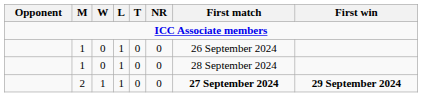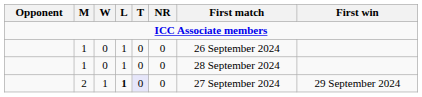(121, 83) normal -> (124, 83) bold
(137, 83) no background -> (140, 83) lavender background
(234, 83) bold -> (237, 83) normal
(356, 83) bold -> (357, 83) normal
